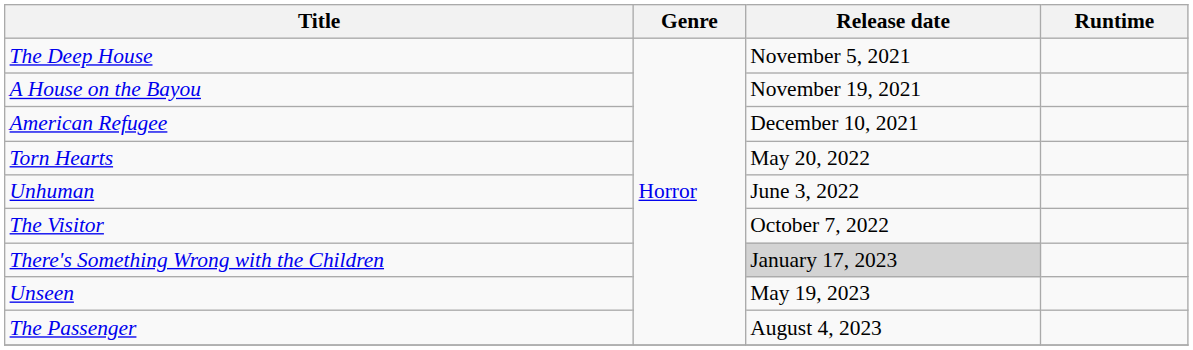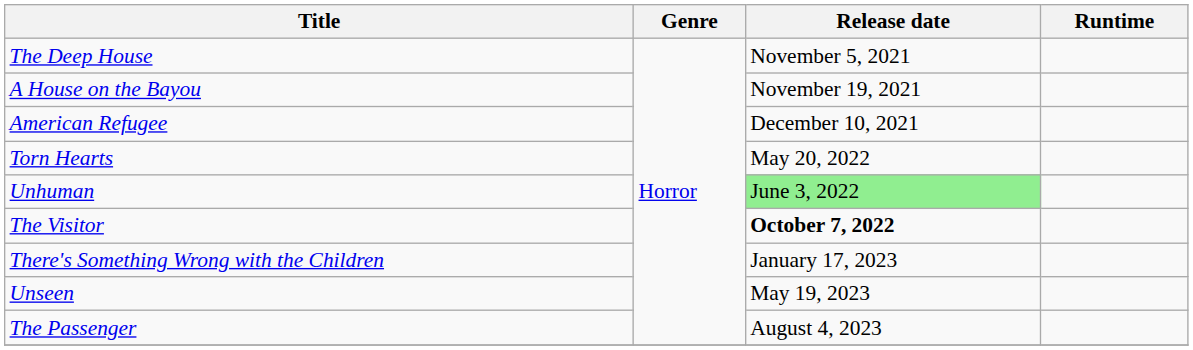(805, 191) no background -> (805, 191) lightgreen background
(820, 225) normal -> (822, 225) bold
(824, 259) lightgrey background -> (824, 259) no background
